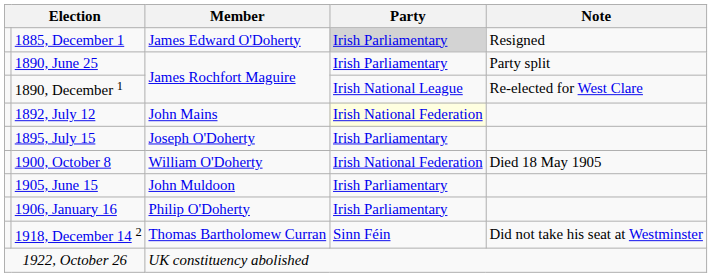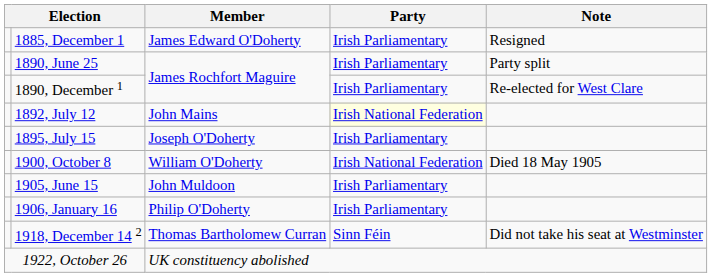(390, 39) lightgrey background -> (390, 39) no background
(398, 89) Irish National League -> (390, 89) Irish Parliamentary
